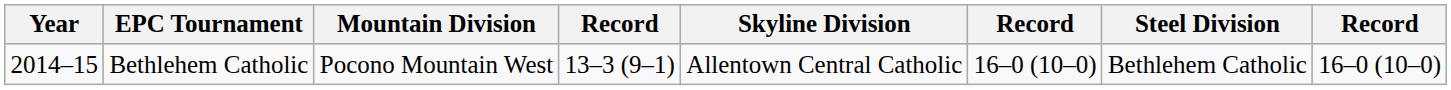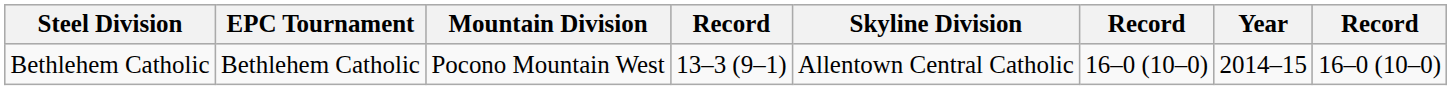columns swapped: (54, 24) <-> (1207, 24)
